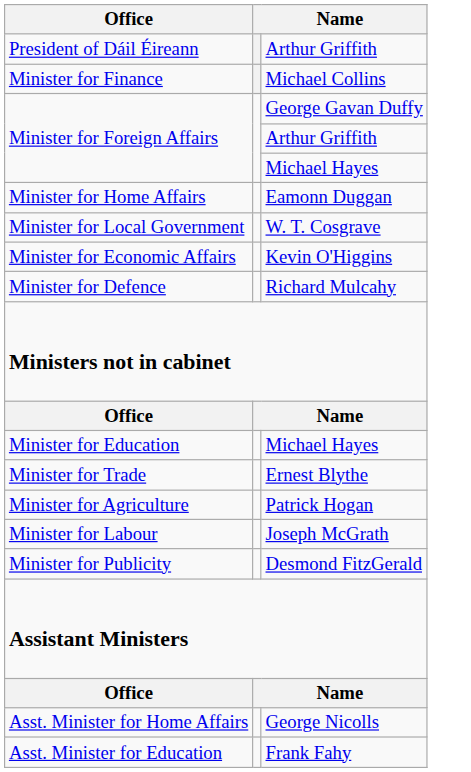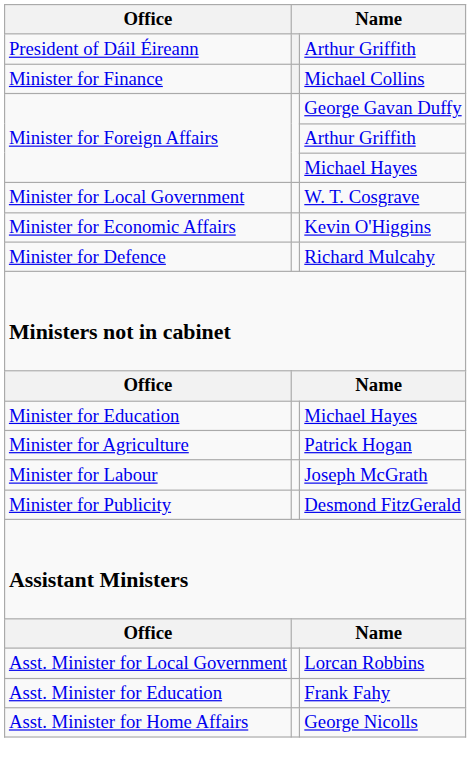- row: (107, 197)
- row: (78, 474)
+ row: (148, 663)
rows swapped: (129, 722) <-> (115, 752)
